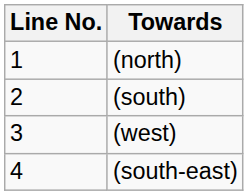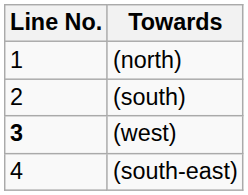(17, 134) normal -> (17, 134) bold
